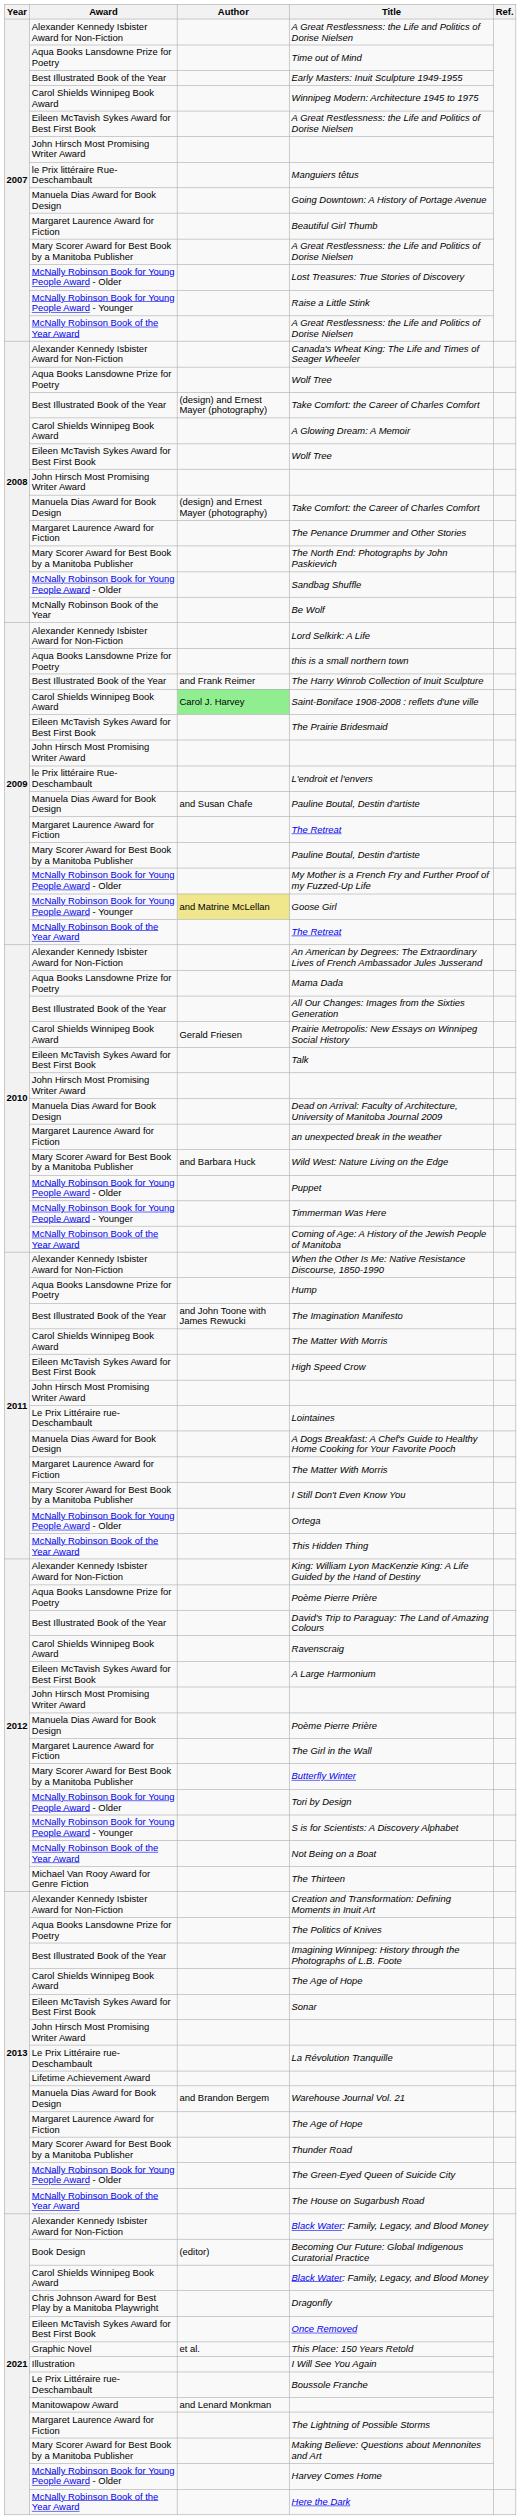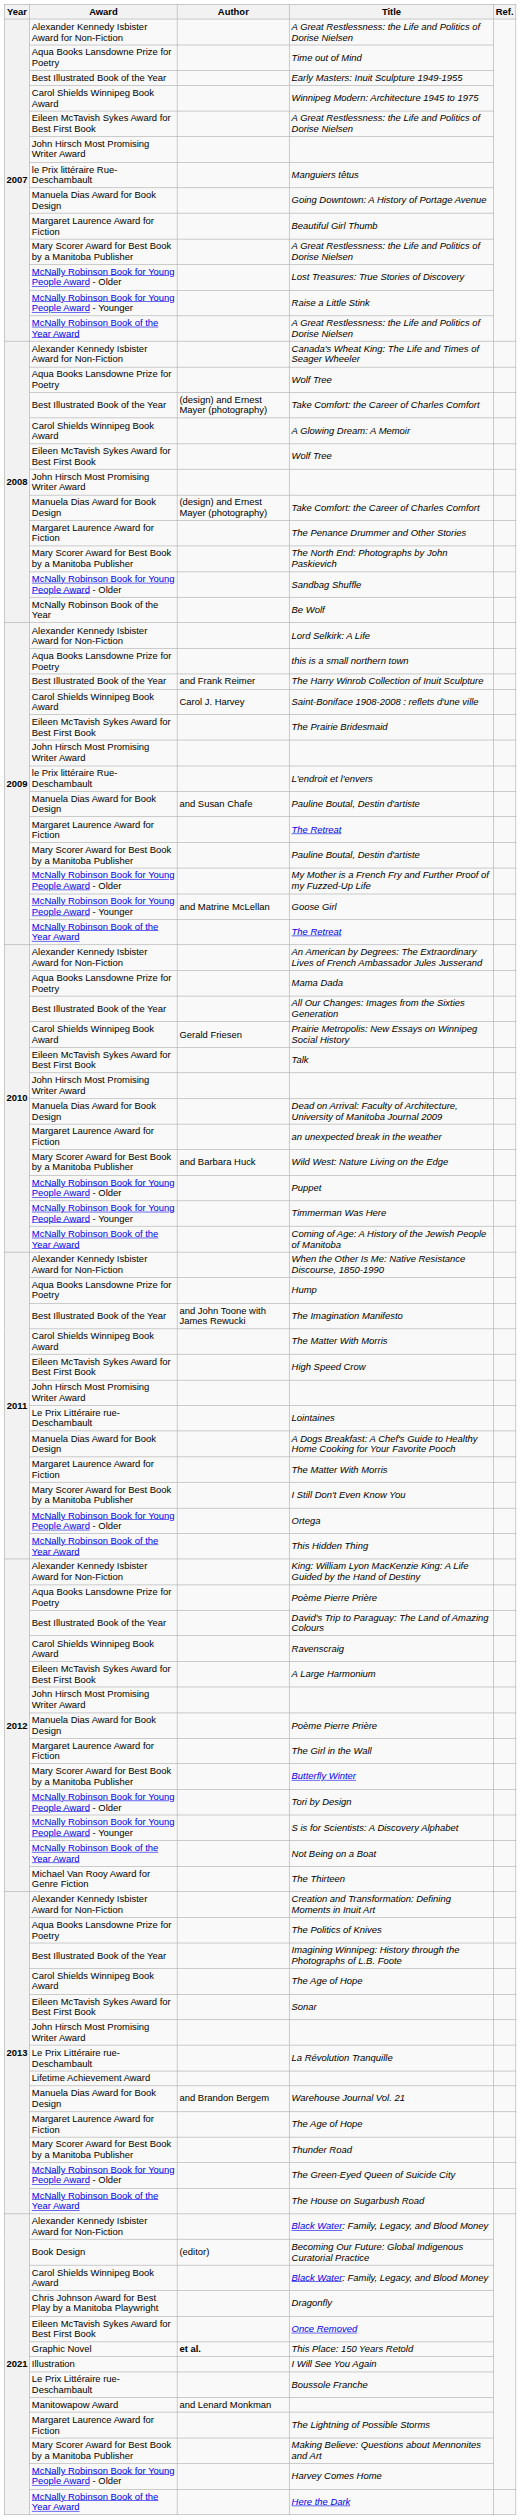(212, 701) lightgreen background -> (212, 701) no background
(225, 906) khaki background -> (225, 906) no background
(190, 2349) normal -> (190, 2349) bold
